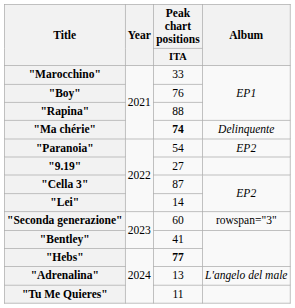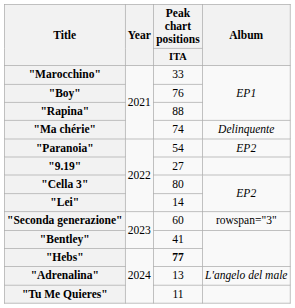(178, 129) bold -> (178, 129) normal
(178, 184) 87 -> (178, 184) 80
